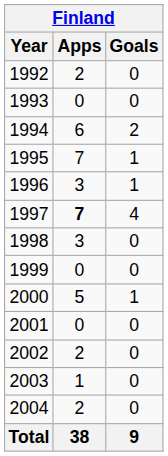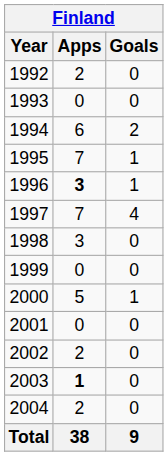(79, 185) normal -> (79, 185) bold
(79, 213) bold -> (79, 213) normal
(79, 381) normal -> (79, 381) bold
